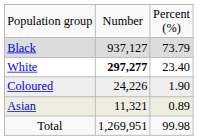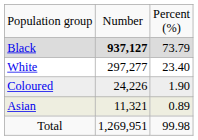(127, 47) normal -> (127, 47) bold
(127, 67) bold -> (127, 67) normal
